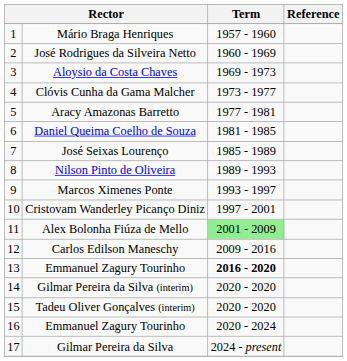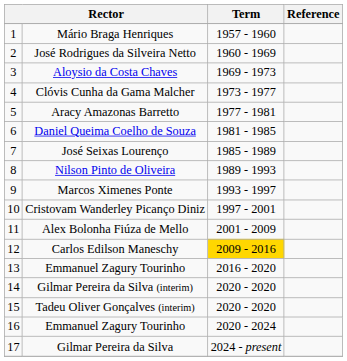(246, 229) lightgreen background -> (246, 229) no background
(246, 248) no background -> (246, 248) gold background
(246, 268) bold -> (246, 268) normal
